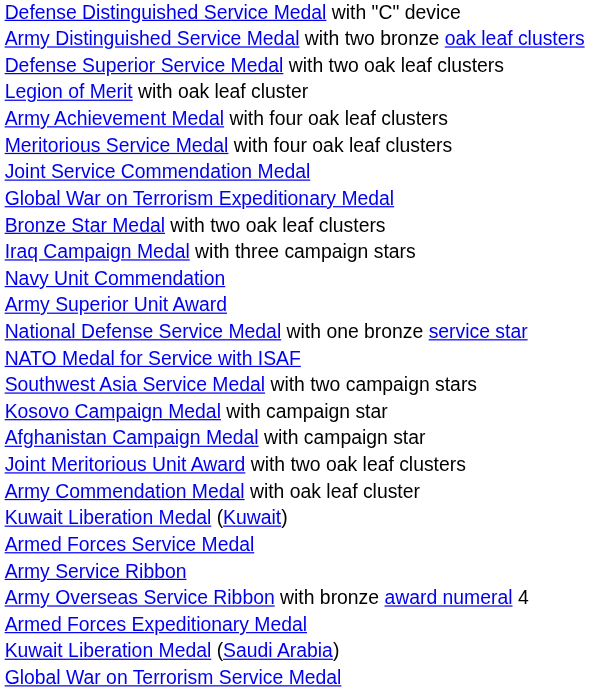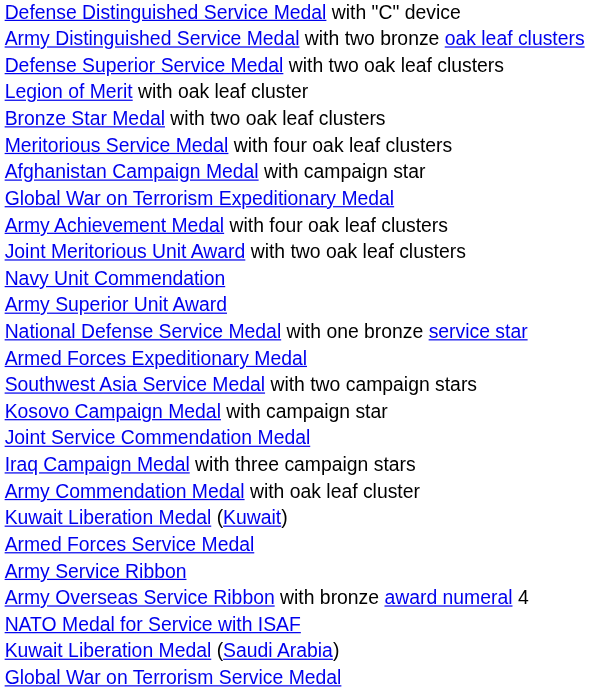(226, 118) Army Achievement Medal with four oak leaf clusters -> (195, 118) Bronze Star Medal with two oak leaf clusters
(157, 172) Joint Service Commendation Medal -> (215, 172) Afghanistan Campaign Medal with campaign star
(195, 225) Bronze Star Medal with two oak leaf clusters -> (226, 225) Army Achievement Medal with four oak leaf clusters
(210, 251) Iraq Campaign Medal with three campaign stars -> (235, 251) Joint Meritorious Unit Award with two oak leaf clusters
(153, 358) NATO Medal for Service with ISAF -> (156, 358) Armed Forces Expeditionary Medal
(215, 438) Afghanistan Campaign Medal with campaign star -> (157, 438) Joint Service Commendation Medal
(235, 464) Joint Meritorious Unit Award with two oak leaf clusters -> (210, 464) Iraq Campaign Medal with three campaign stars
(156, 624) Armed Forces Expeditionary Medal -> (153, 624) NATO Medal for Service with ISAF
